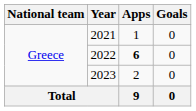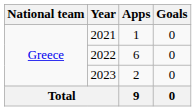(136, 55) bold -> (136, 55) normal
